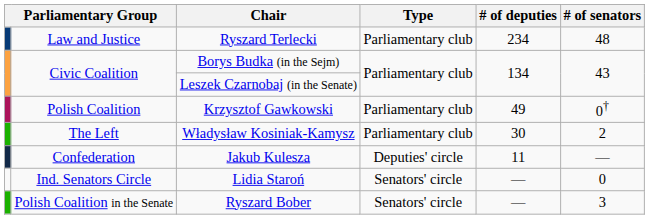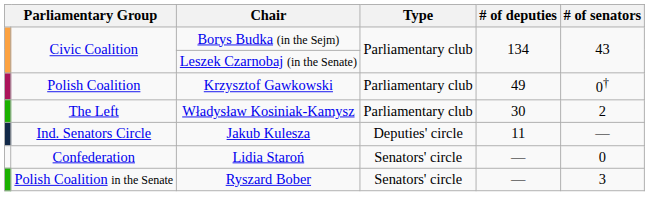- row: (268, 38)
(94, 156) Confederation -> (94, 134) Ind. Senators Circle
(94, 179) Ind. Senators Circle -> (94, 156) Confederation
